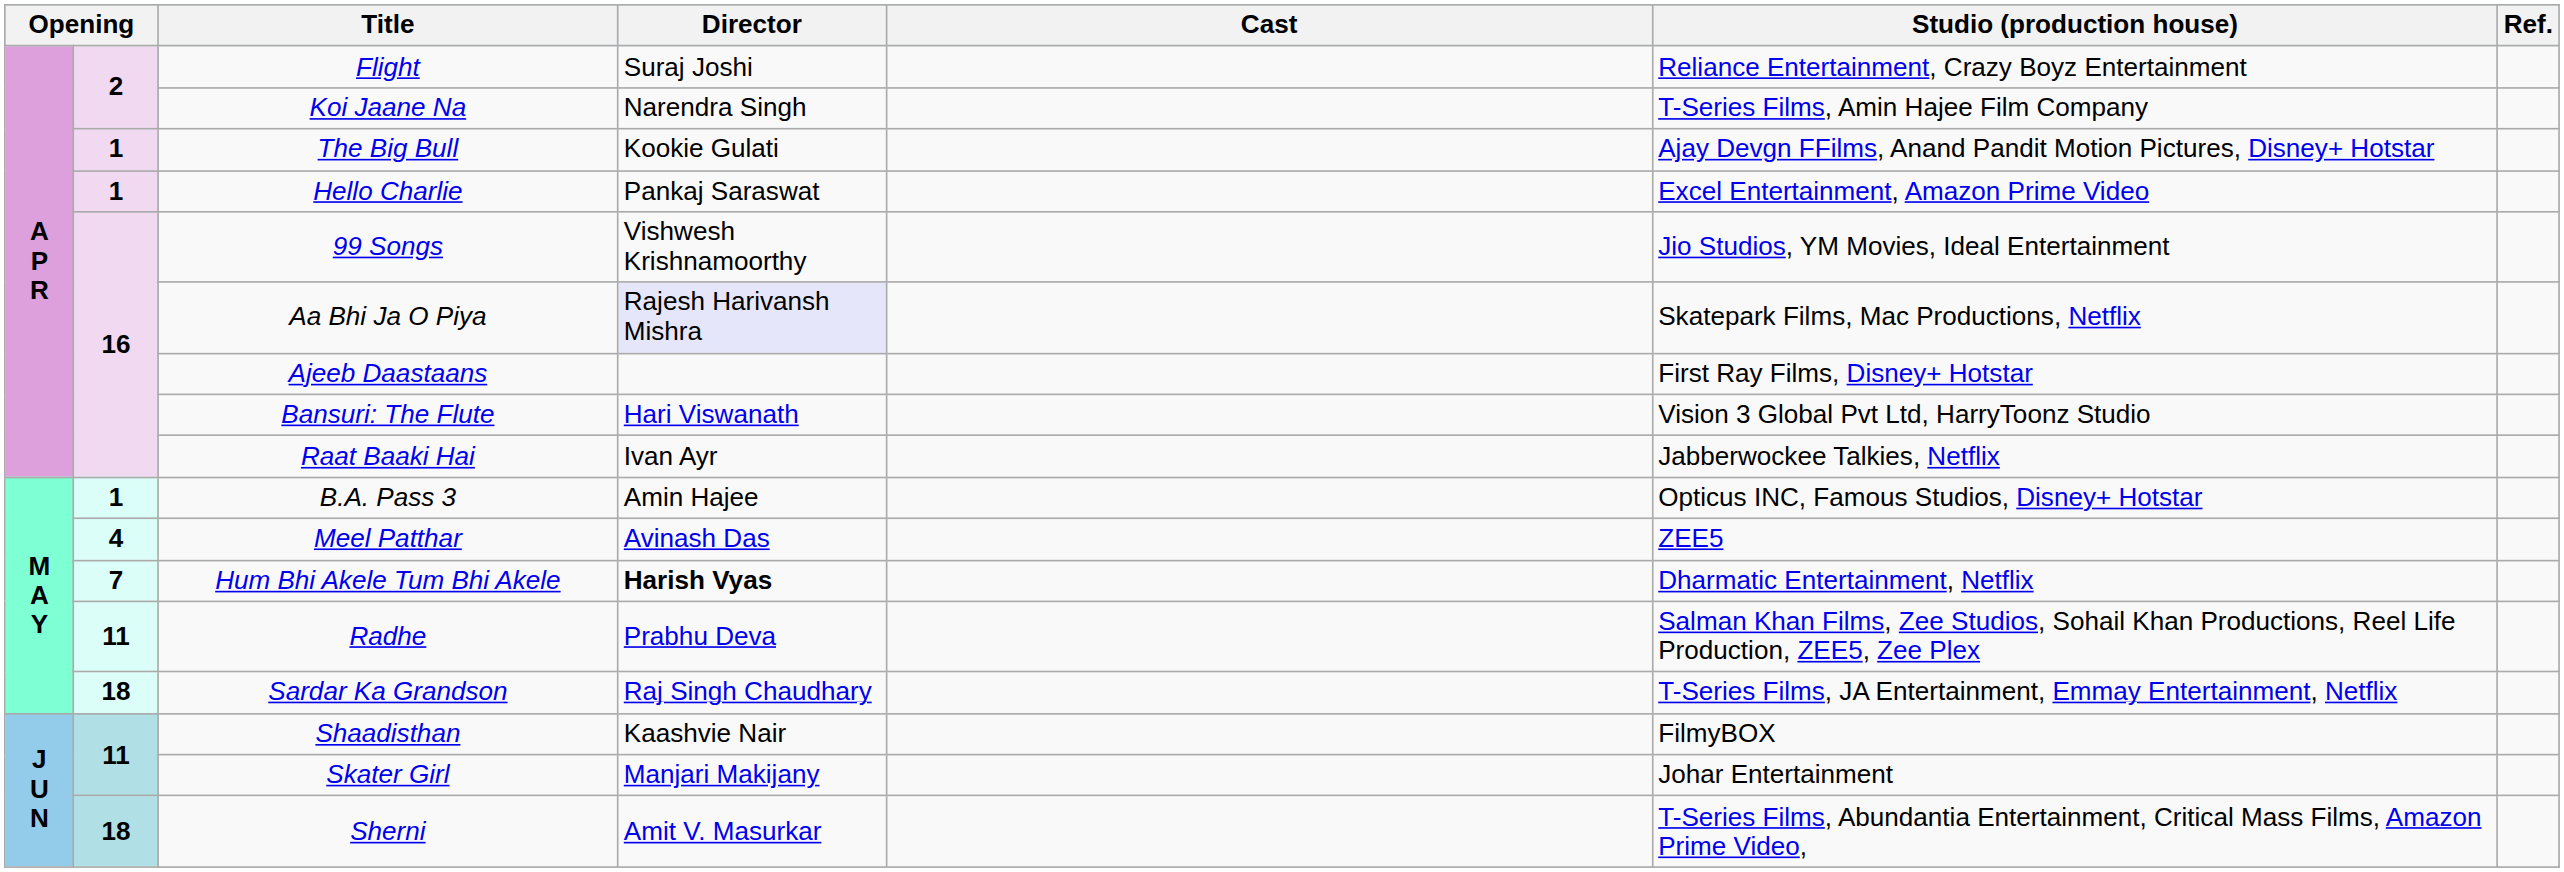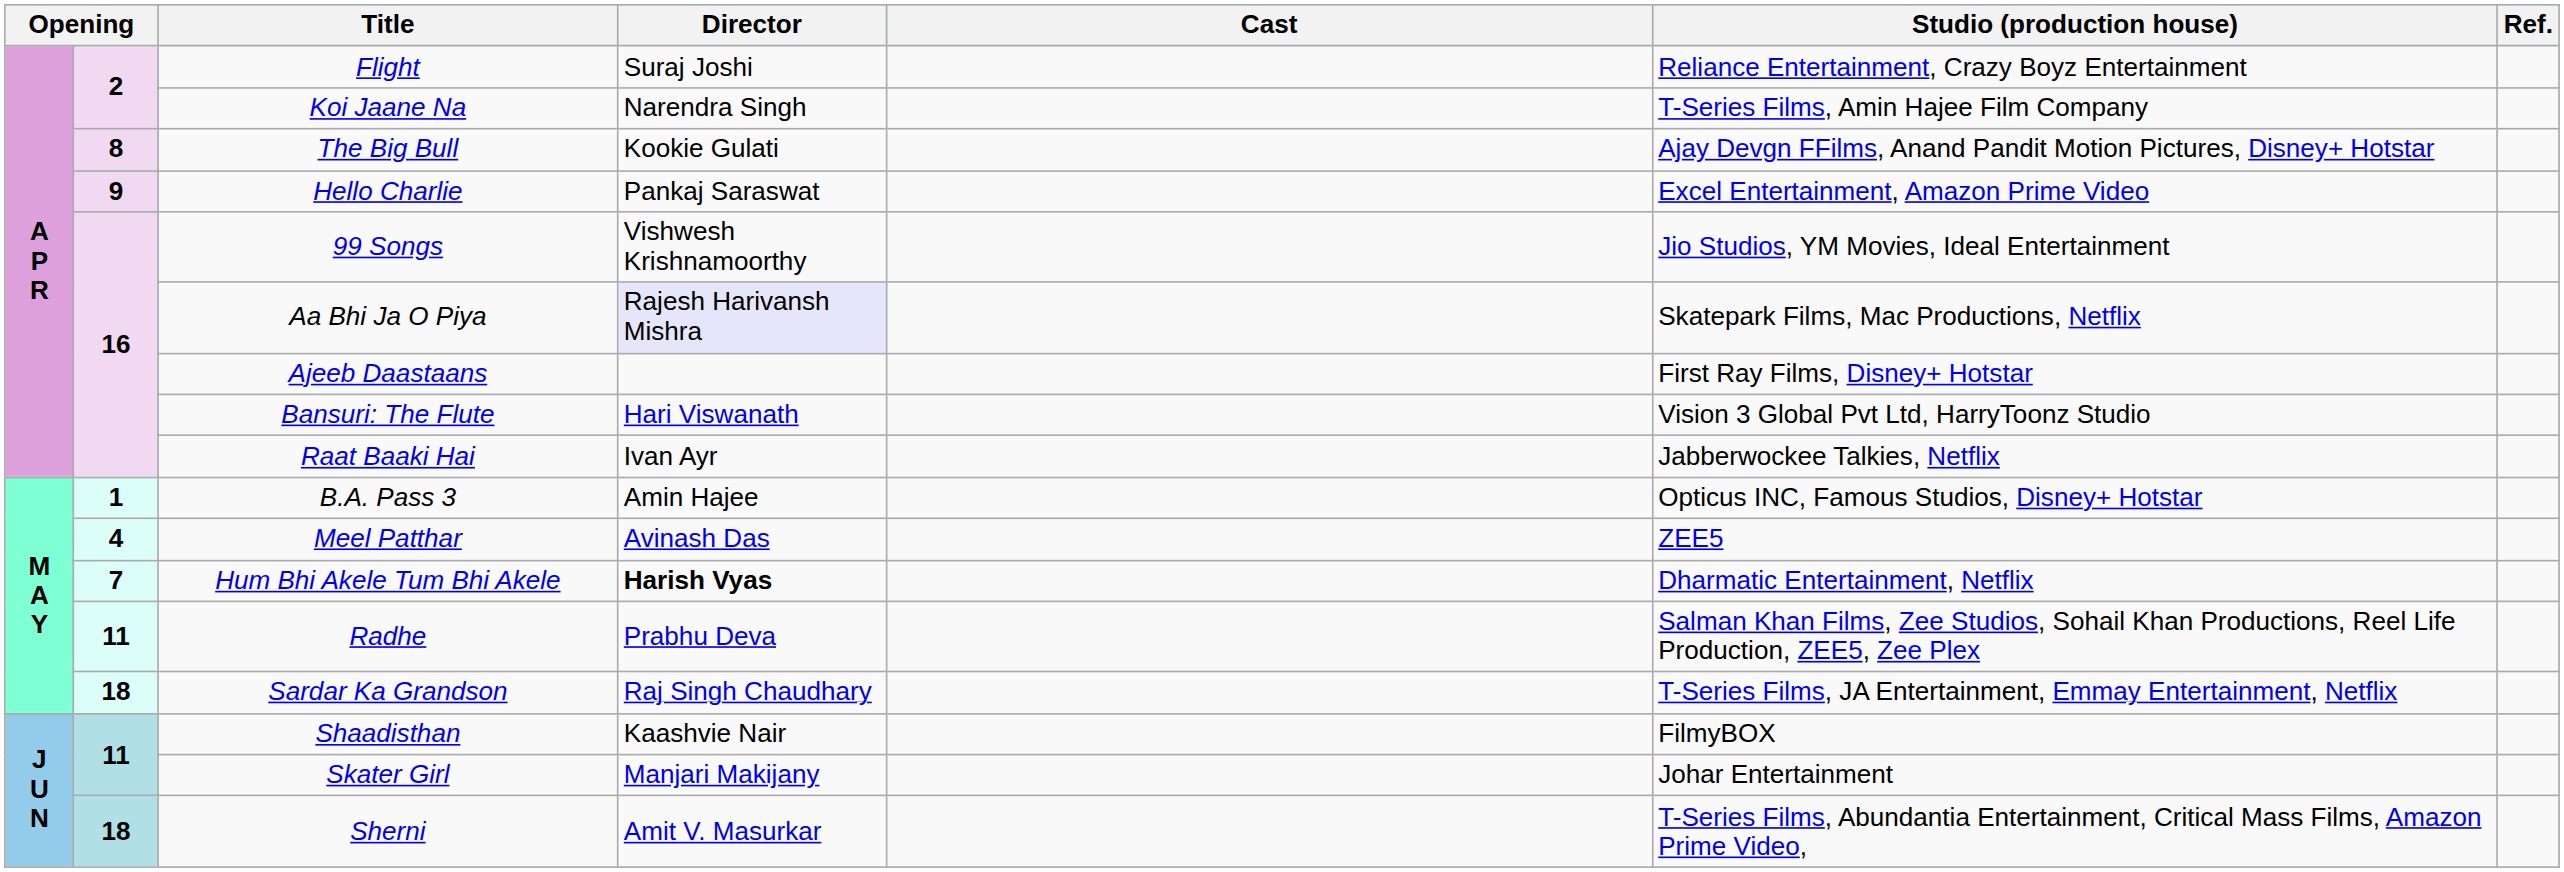(116, 149) 1 -> (116, 149) 8
(116, 190) 1 -> (116, 190) 9
